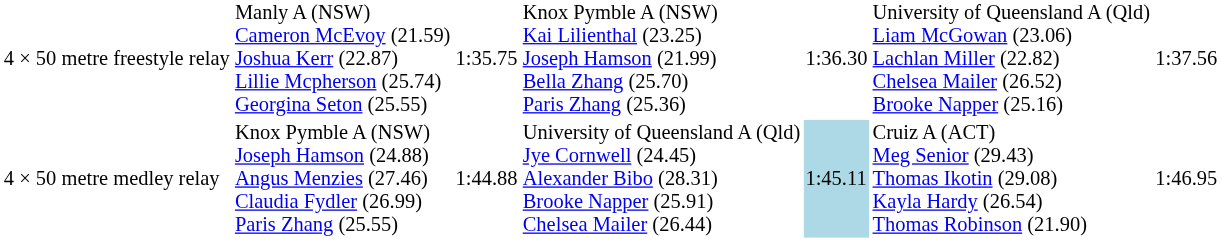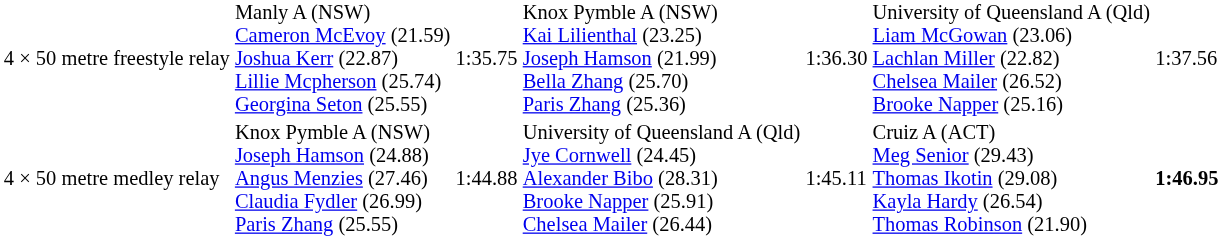(836, 178) lightblue background -> (836, 178) no background
(1186, 178) normal -> (1187, 178) bold
